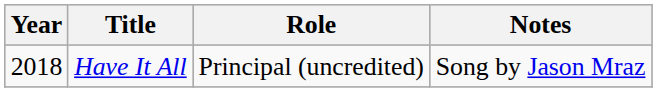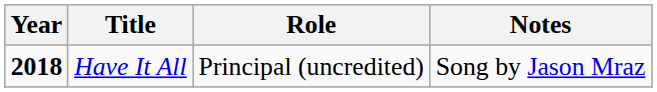(37, 65) normal -> (37, 65) bold
